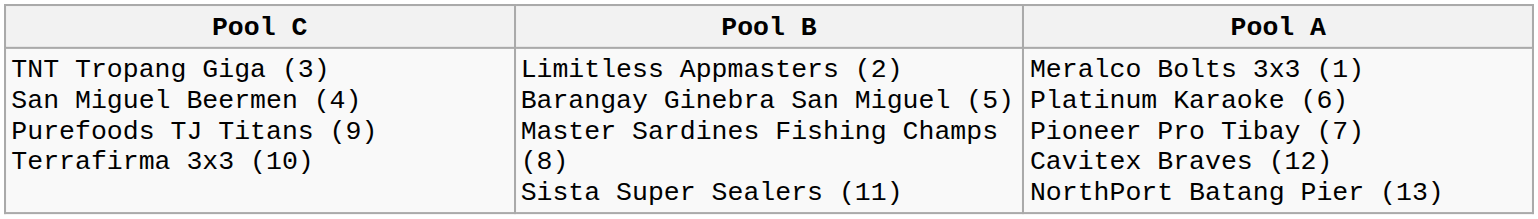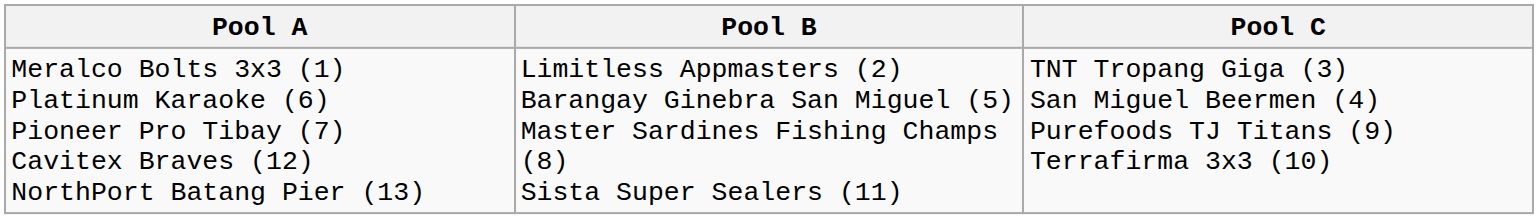columns swapped: (1278, 27) <-> (260, 27)
